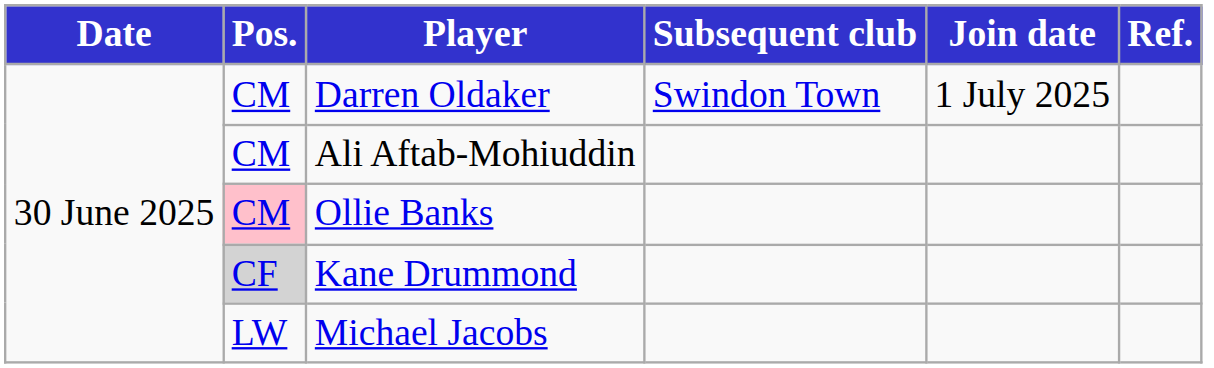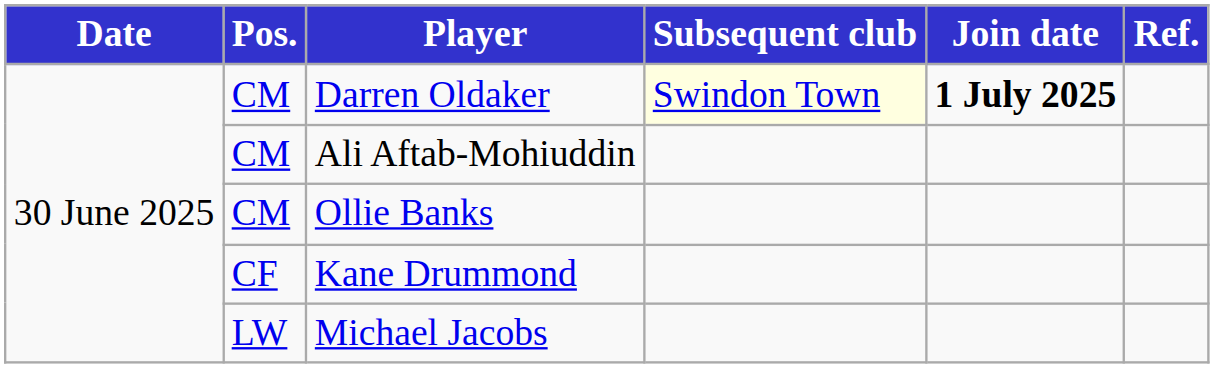(767, 93) no background -> (767, 93) lightyellow background
(1022, 93) normal -> (1025, 93) bold
(261, 213) pink background -> (261, 213) no background
(255, 272) lightgrey background -> (255, 272) no background
